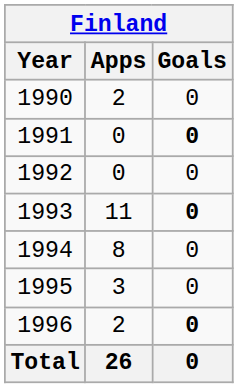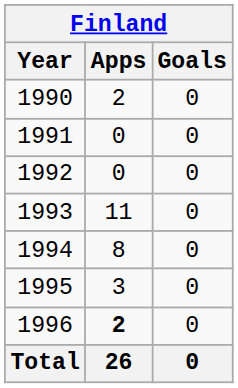(192, 137) bold -> (192, 137) normal
(192, 212) bold -> (192, 212) normal
(119, 325) normal -> (119, 325) bold
(192, 325) bold -> (192, 325) normal
